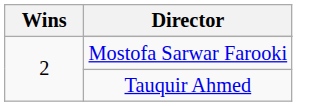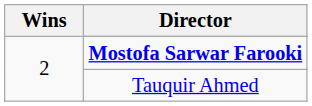(188, 52) normal -> (195, 52) bold
